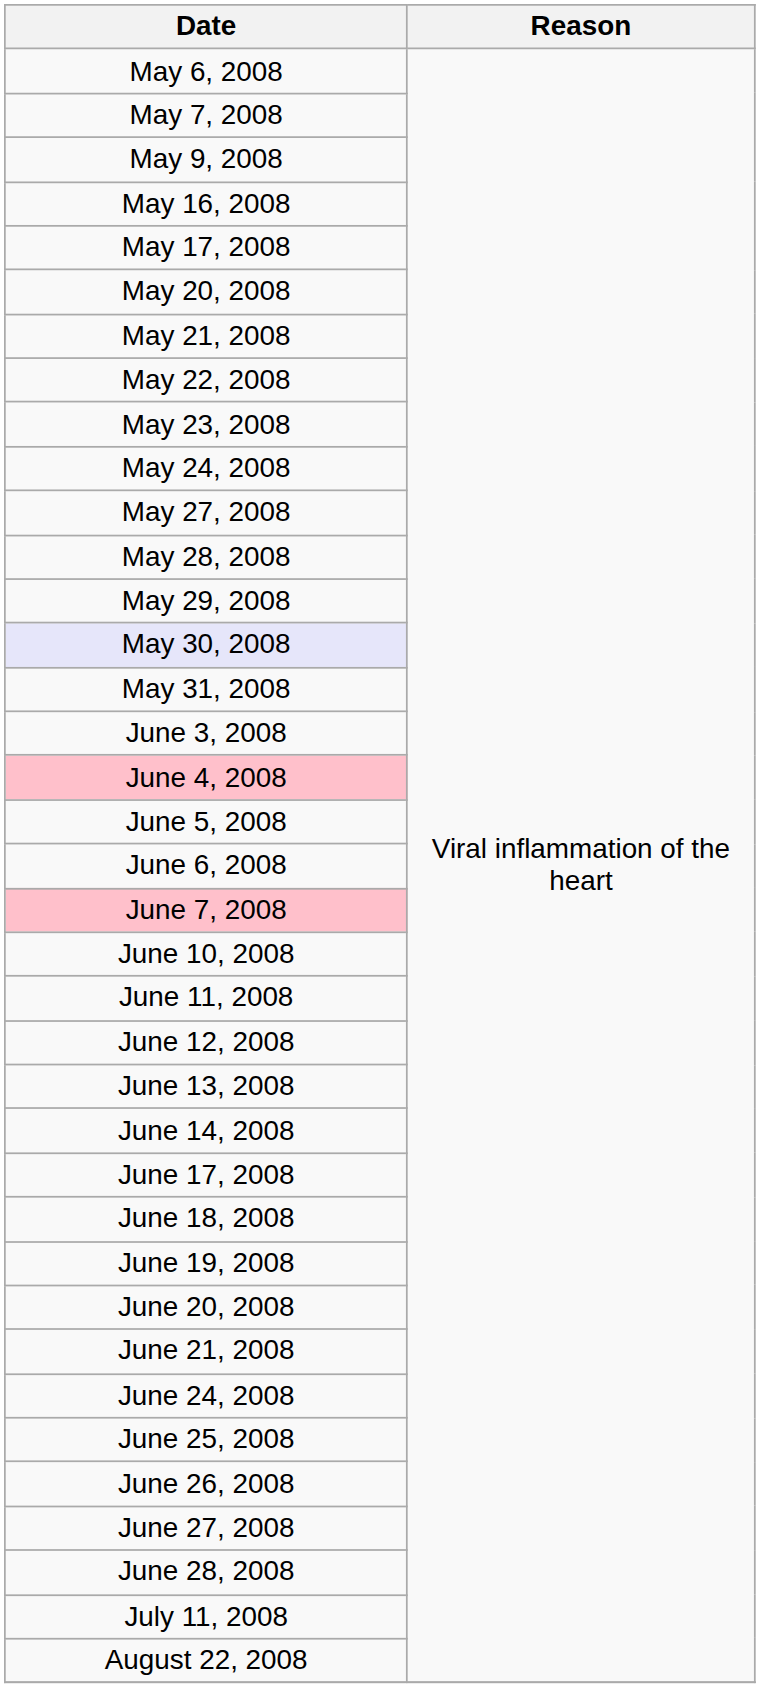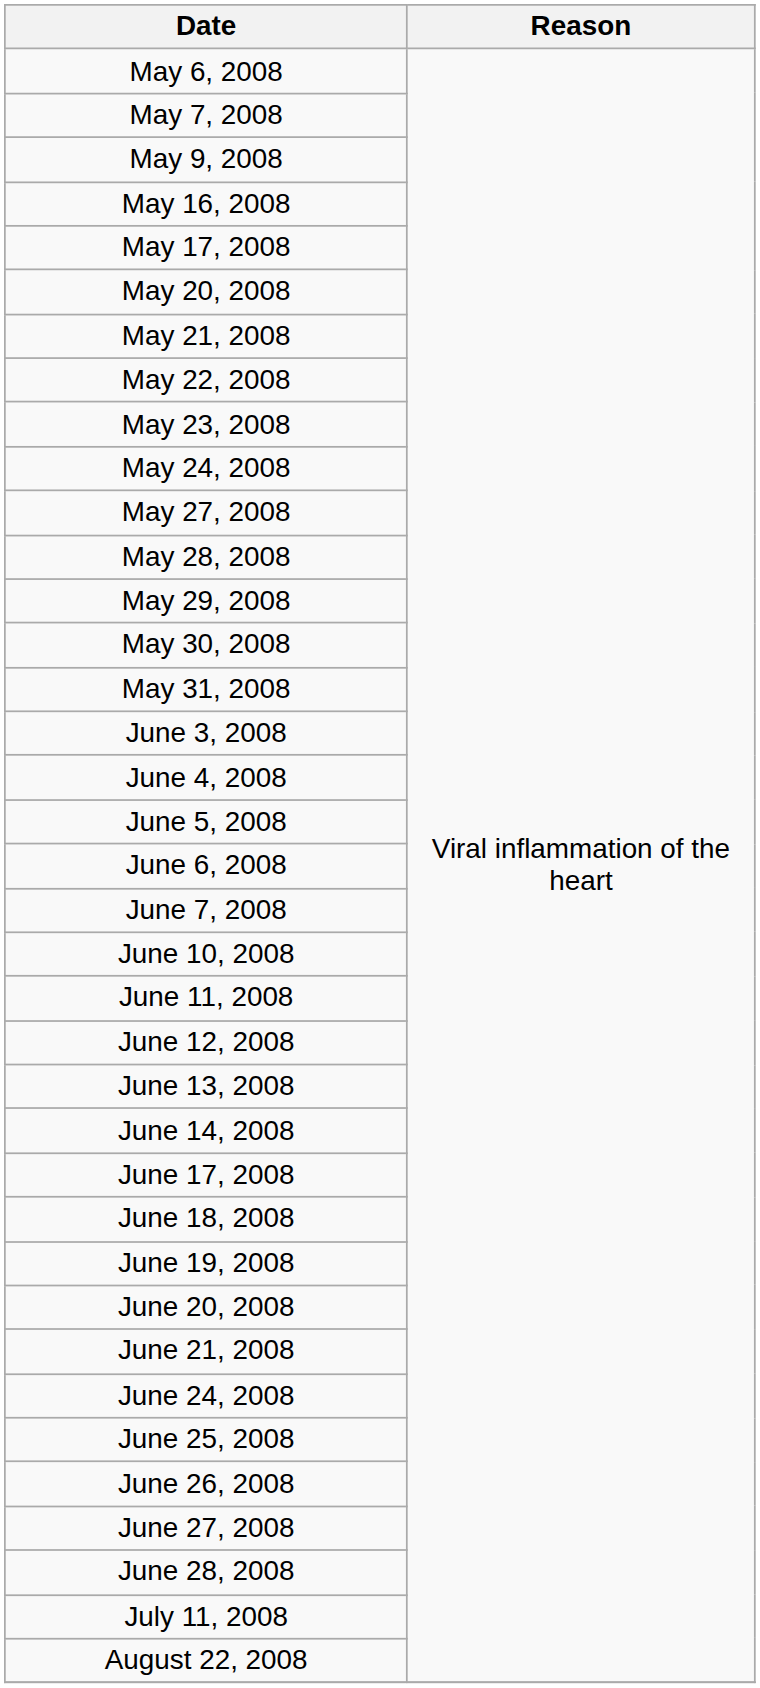(206, 644) lavender background -> (206, 644) no background
(206, 777) pink background -> (206, 777) no background
(206, 909) pink background -> (206, 909) no background
